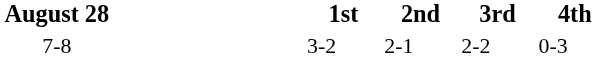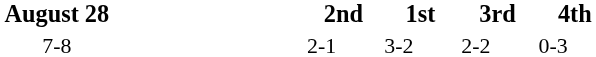columns swapped: (343, 14) <-> (421, 14)
